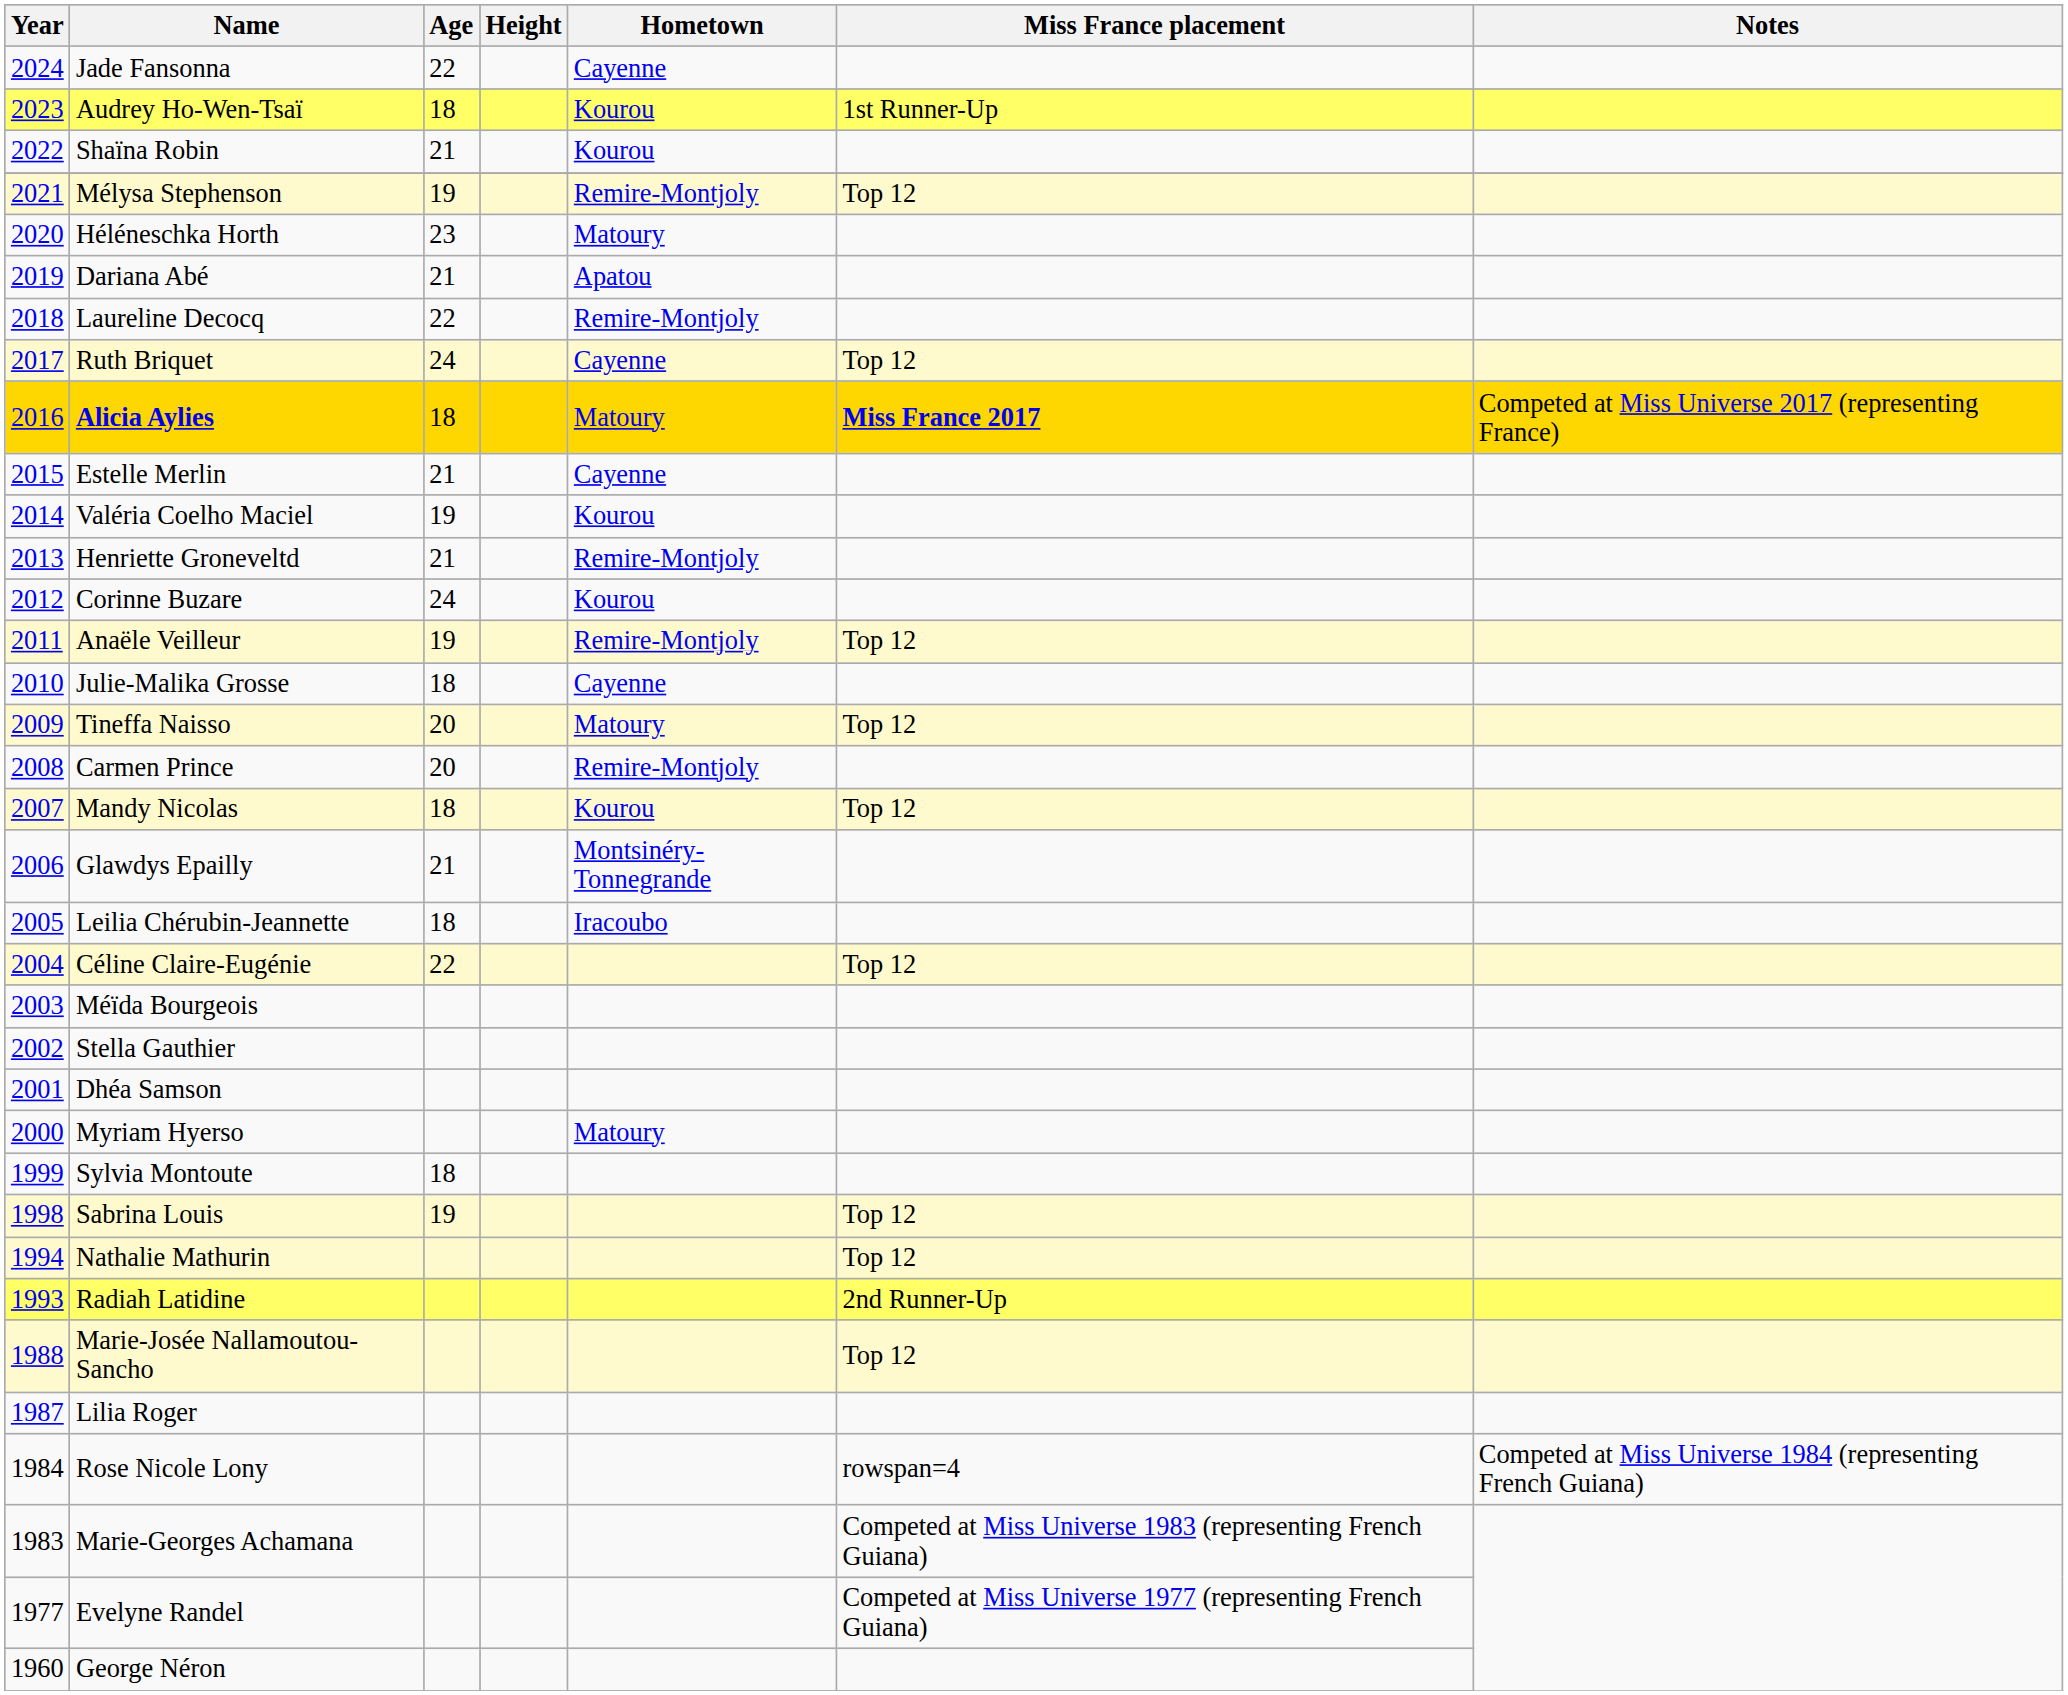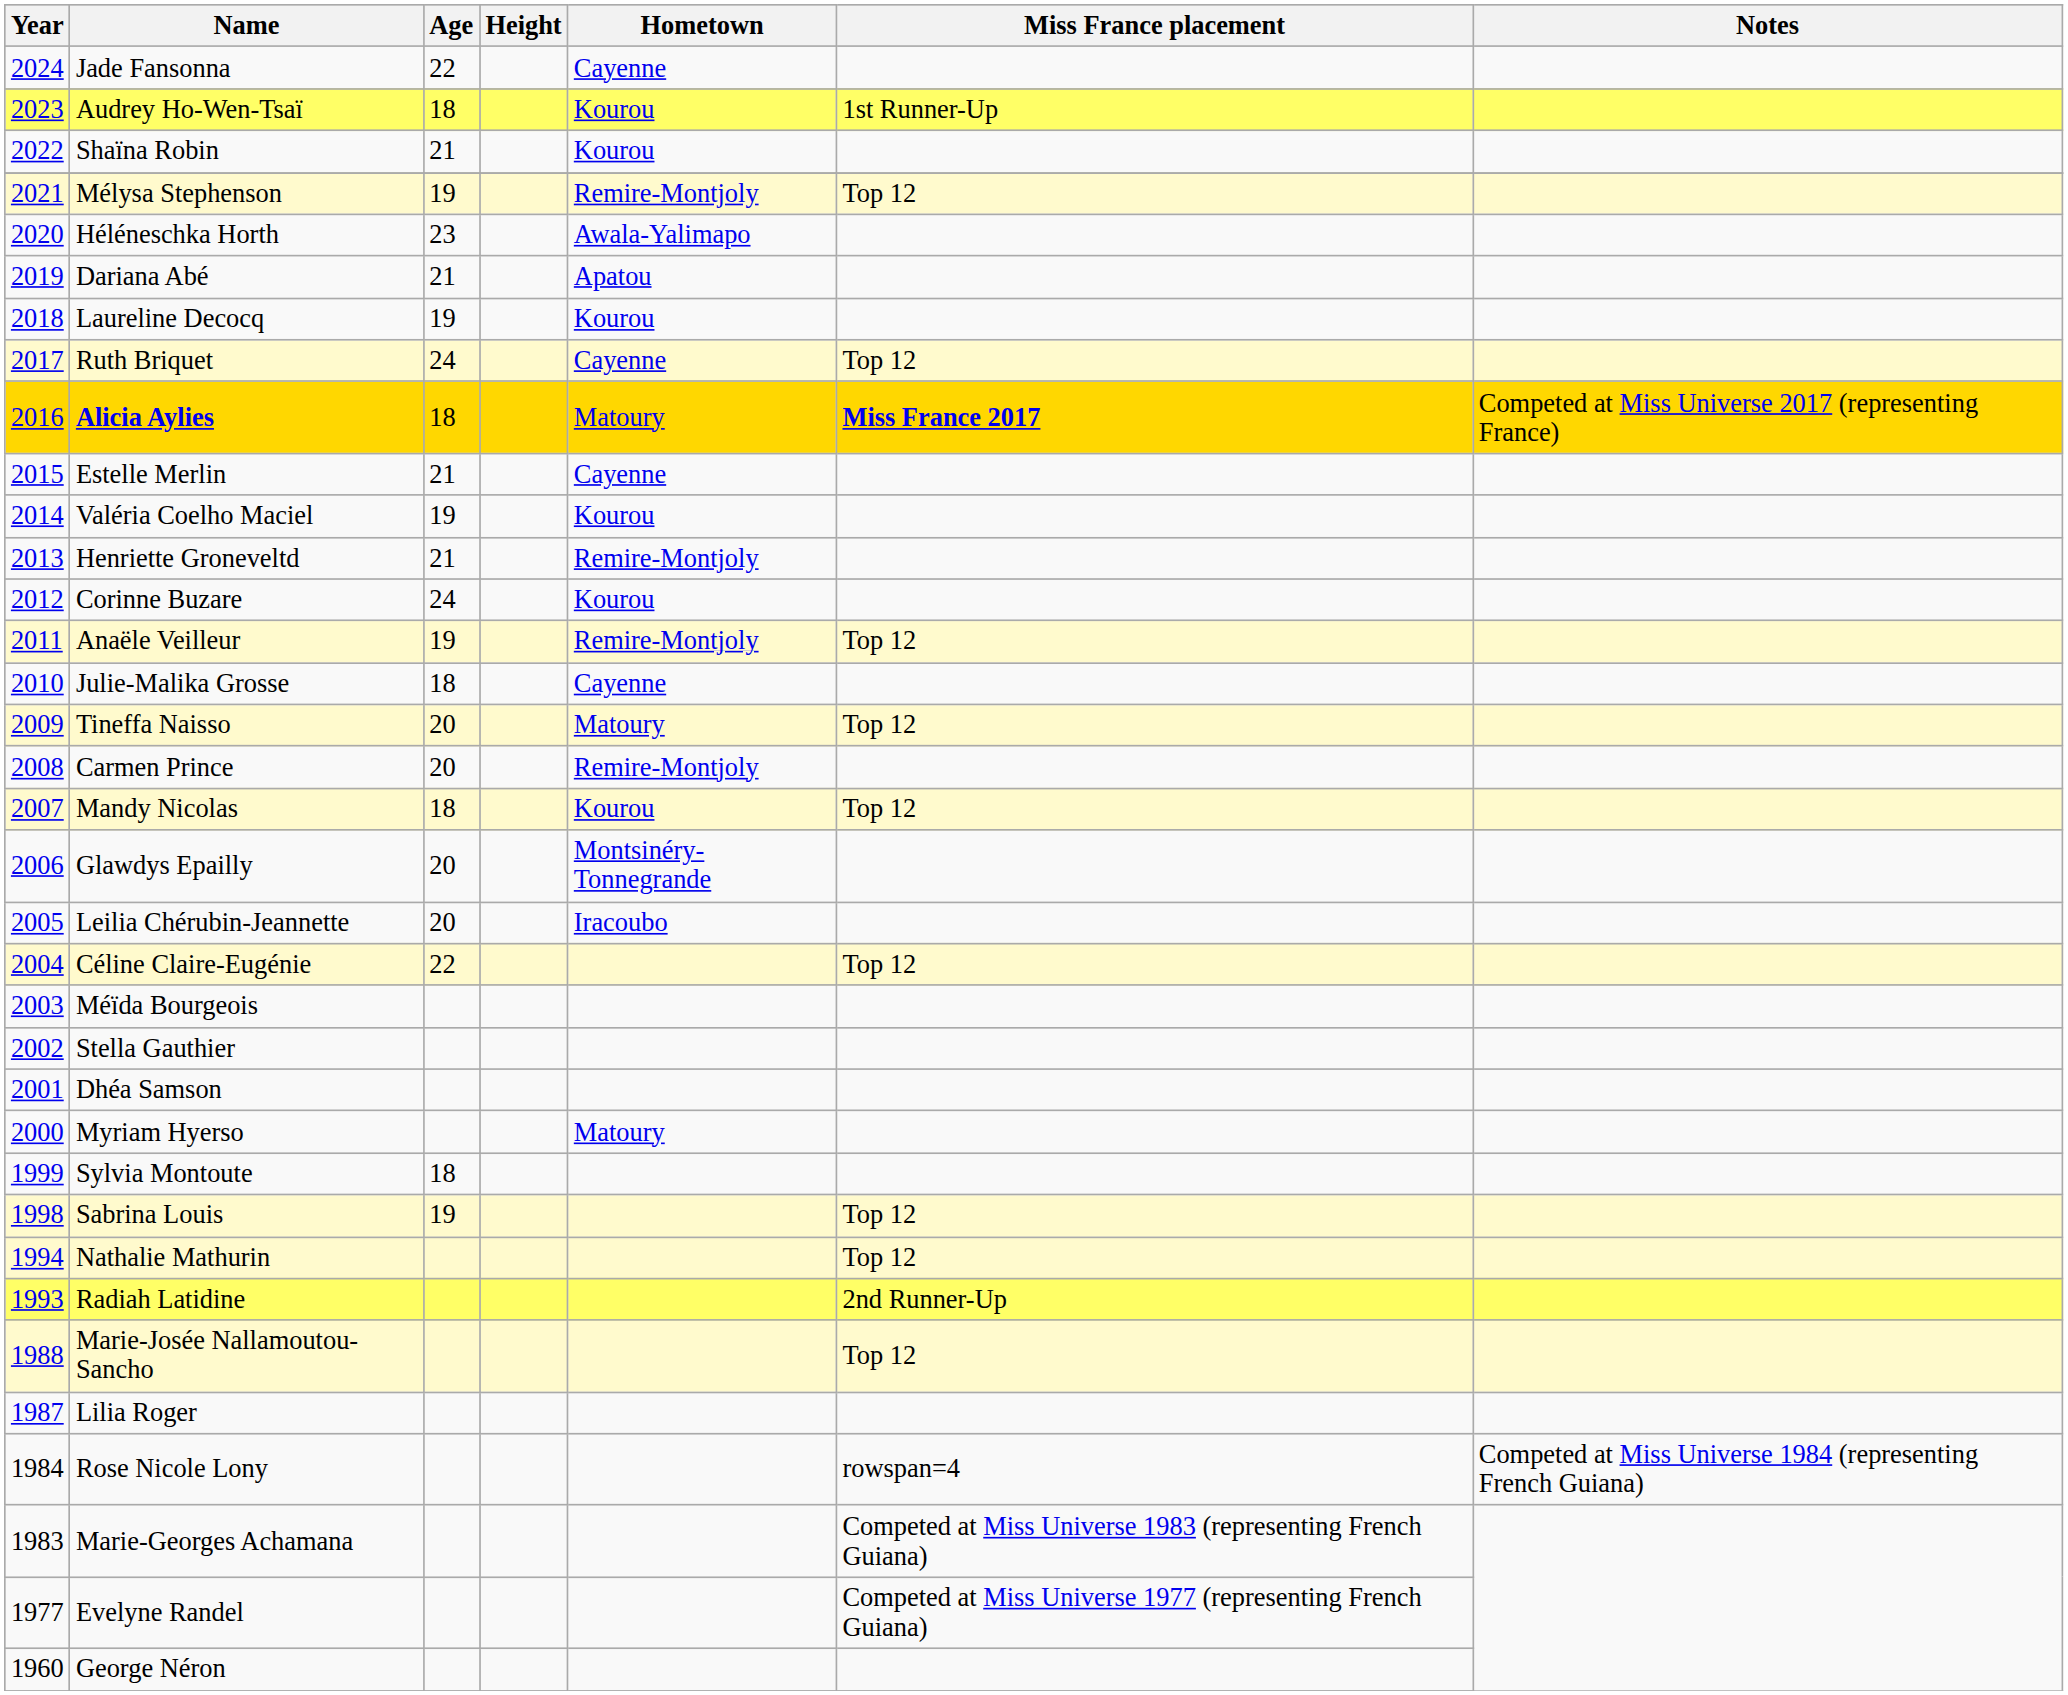(619, 234) Matoury -> (662, 234) Awala-Yalimapo
(442, 318) 22 -> (442, 318) 19
(666, 318) Remire-Montjoly -> (614, 318) Kourou
(442, 865) 21 -> (442, 865) 20
(442, 922) 18 -> (442, 922) 20
